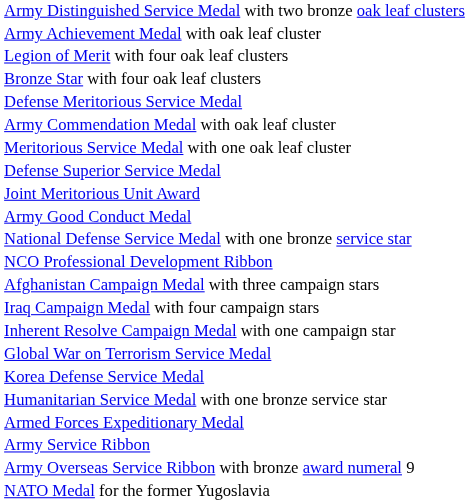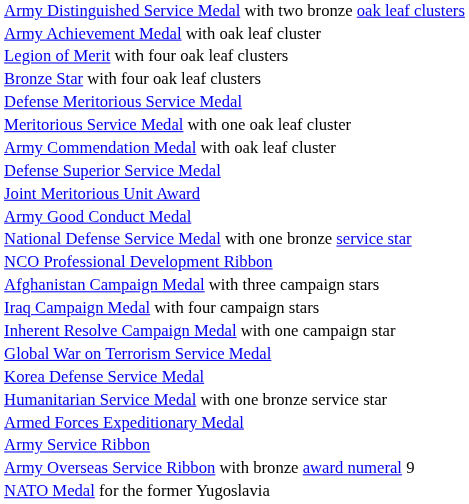(170, 124) Army Commendation Medal with oak leaf cluster -> (178, 124) Meritorious Service Medal with one oak leaf cluster
(178, 147) Meritorious Service Medal with one oak leaf cluster -> (170, 147) Army Commendation Medal with oak leaf cluster
